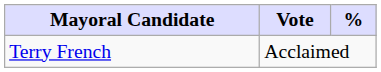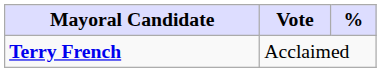(60, 51) normal -> (65, 51) bold
